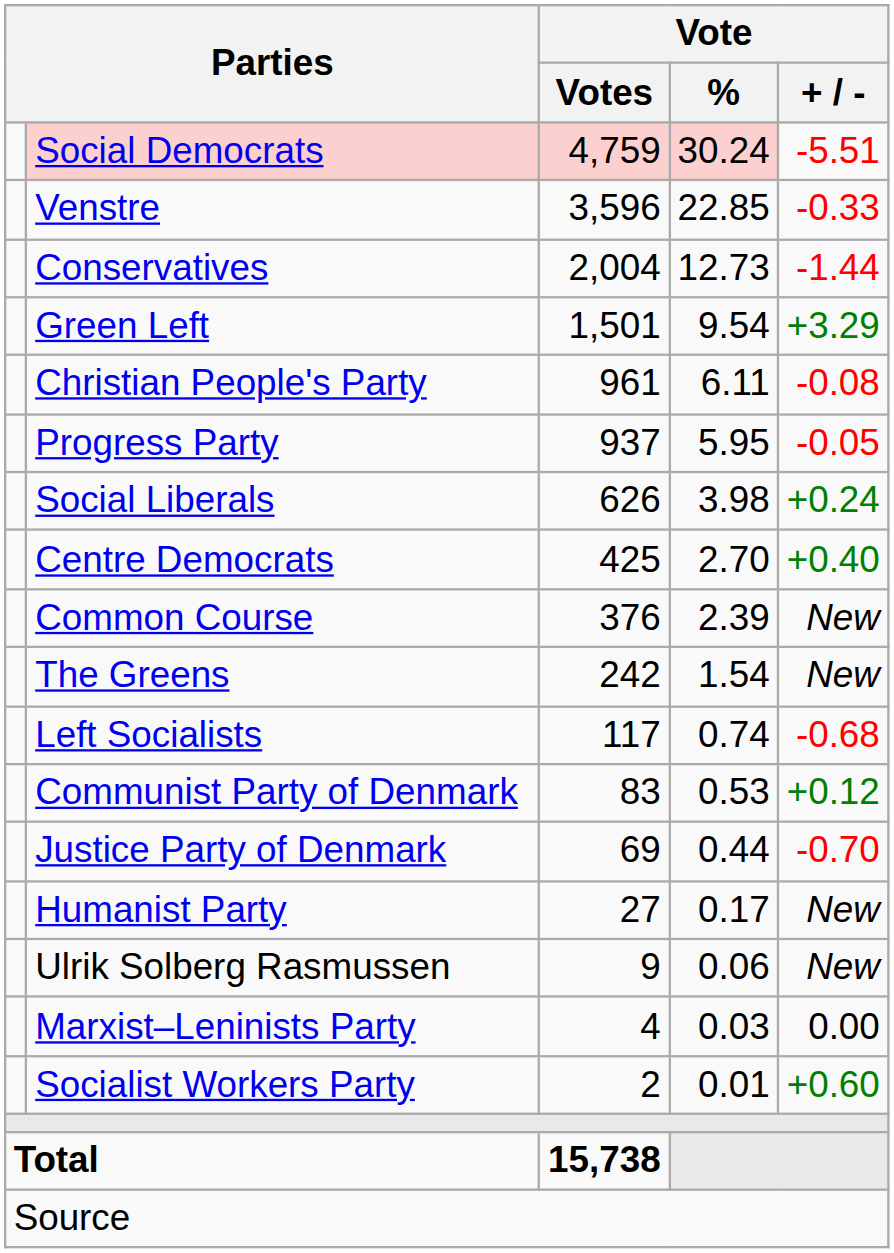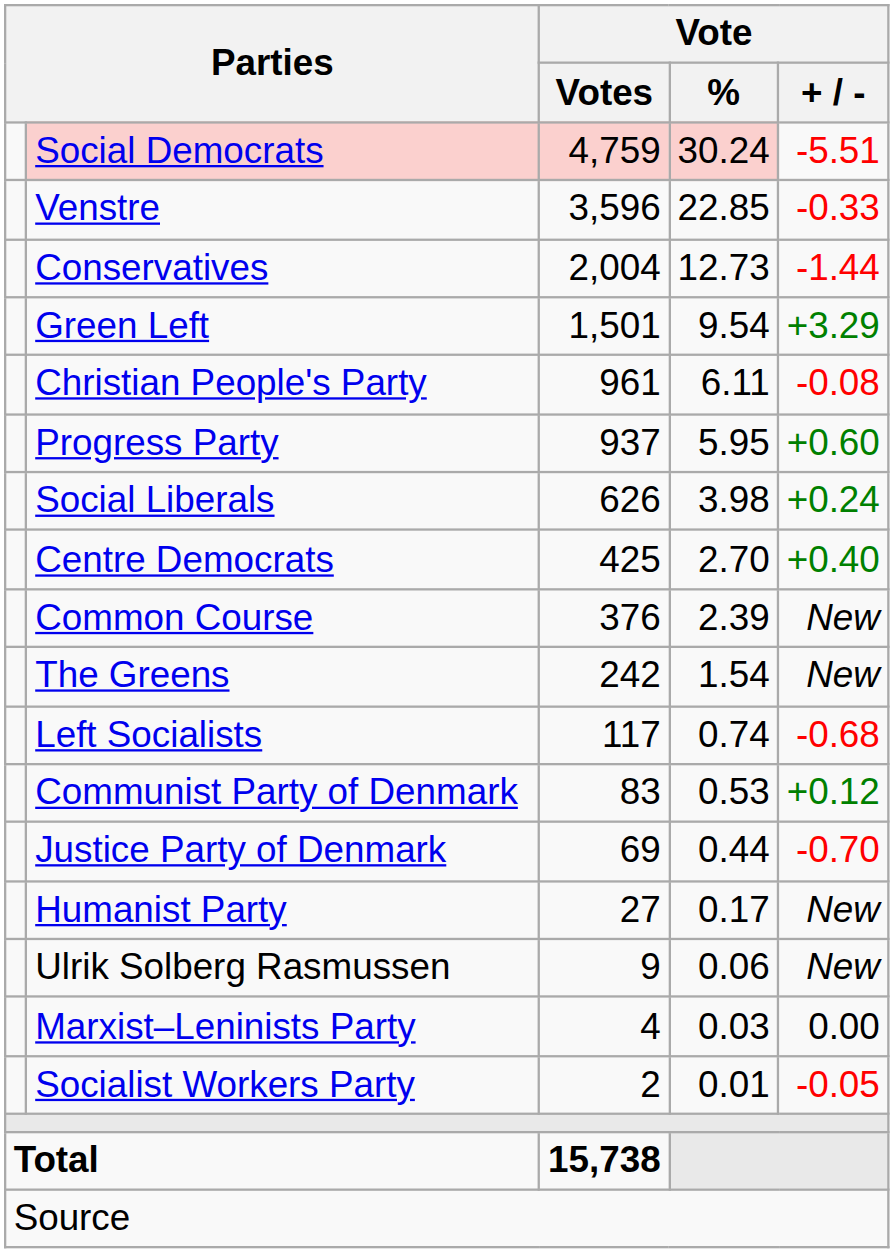(838, 442) -0.05 -> (833, 442) +0.60
(833, 1084) +0.60 -> (838, 1084) -0.05
